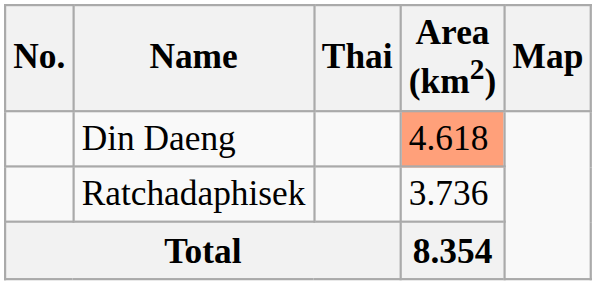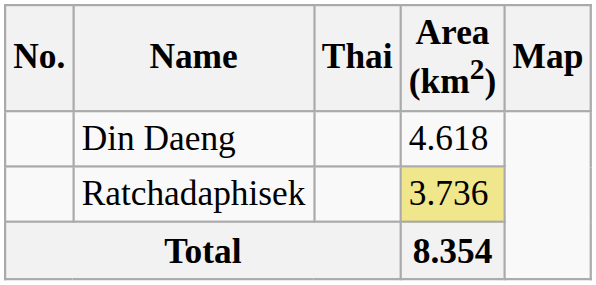(453, 139) lightsalmon background -> (453, 139) no background
(453, 195) no background -> (453, 195) khaki background
